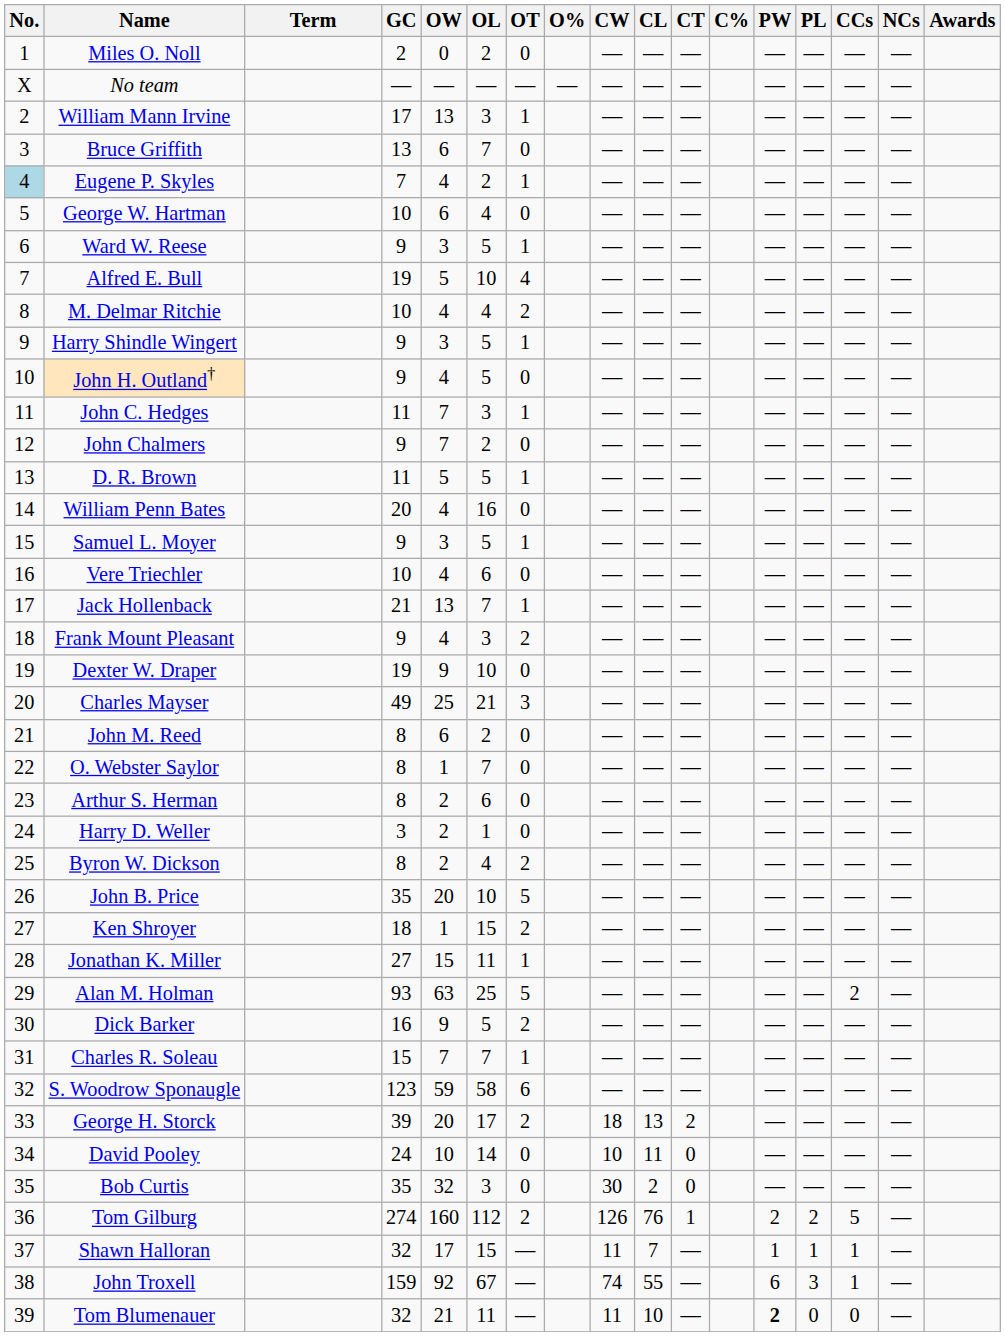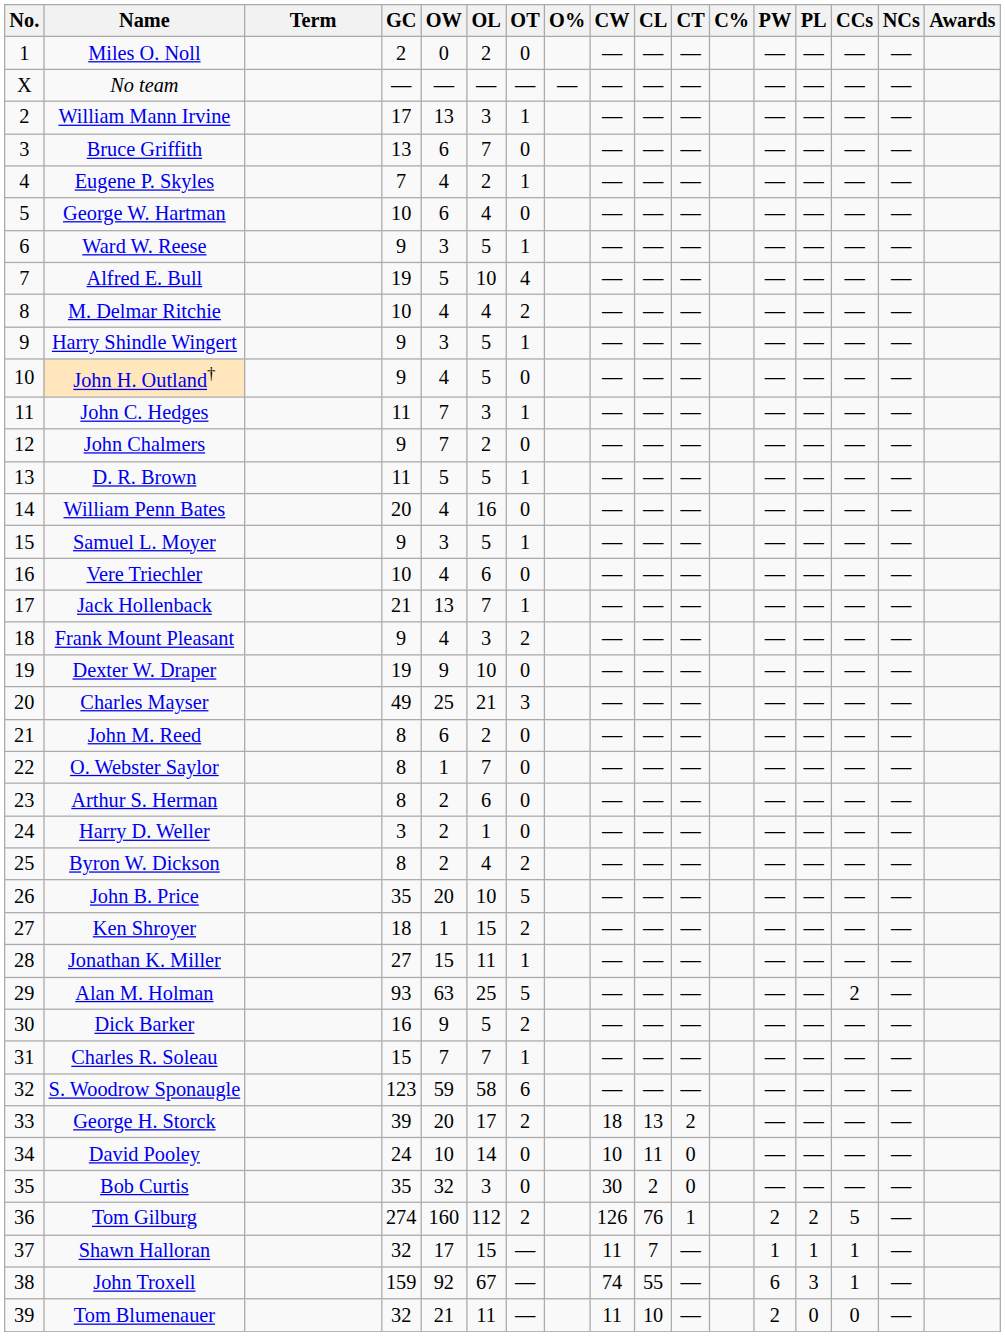(24, 181) lightblue background -> (24, 181) no background
(775, 1315) bold -> (775, 1315) normal
